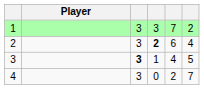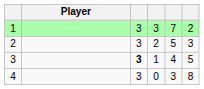(156, 44) bold -> (156, 44) normal
(173, 44) 6 -> (173, 44) 5
(191, 44) 4 -> (191, 44) 3
(173, 76) 2 -> (173, 76) 3
(191, 76) 7 -> (191, 76) 8
